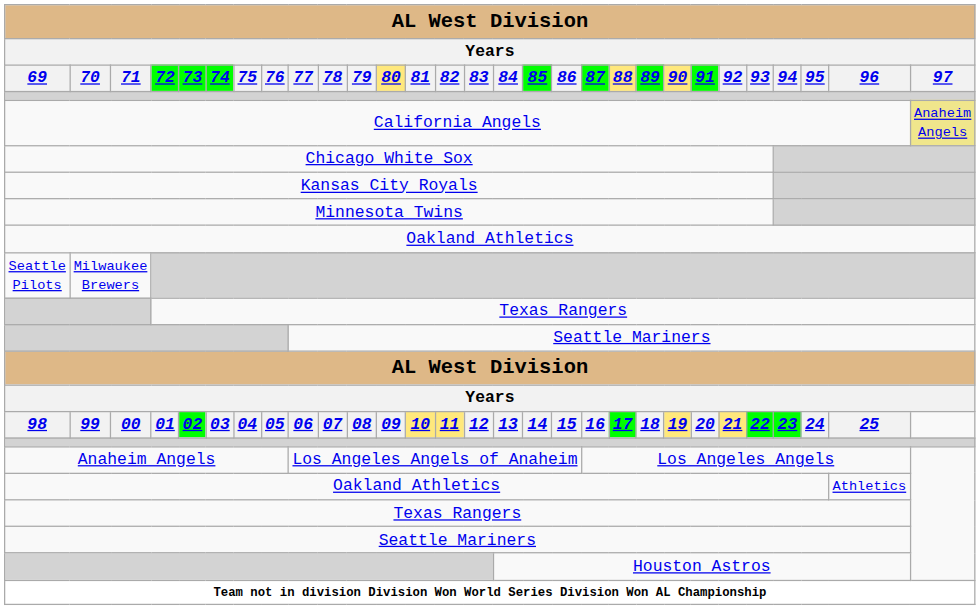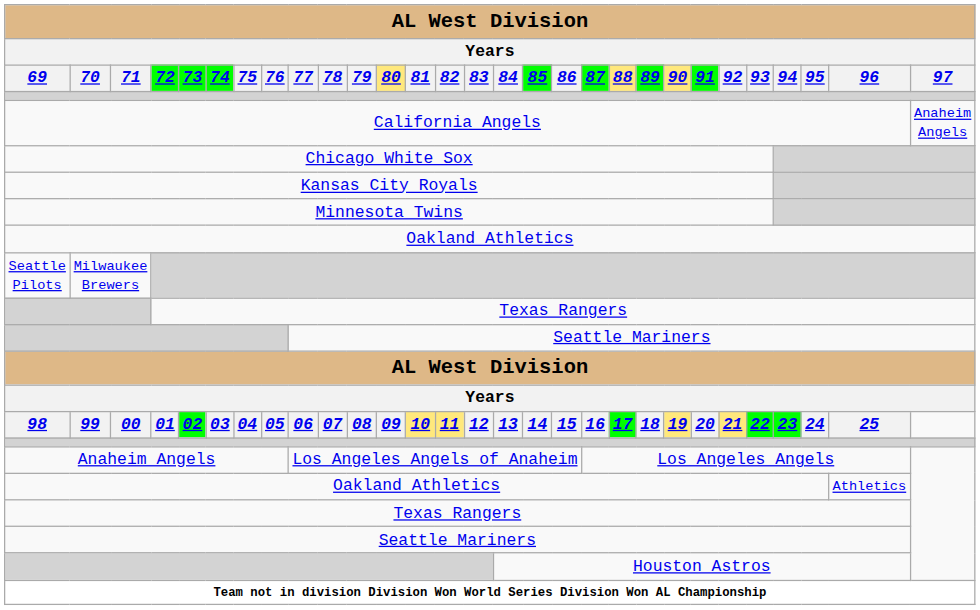(943, 123) khaki background -> (943, 123) no background
